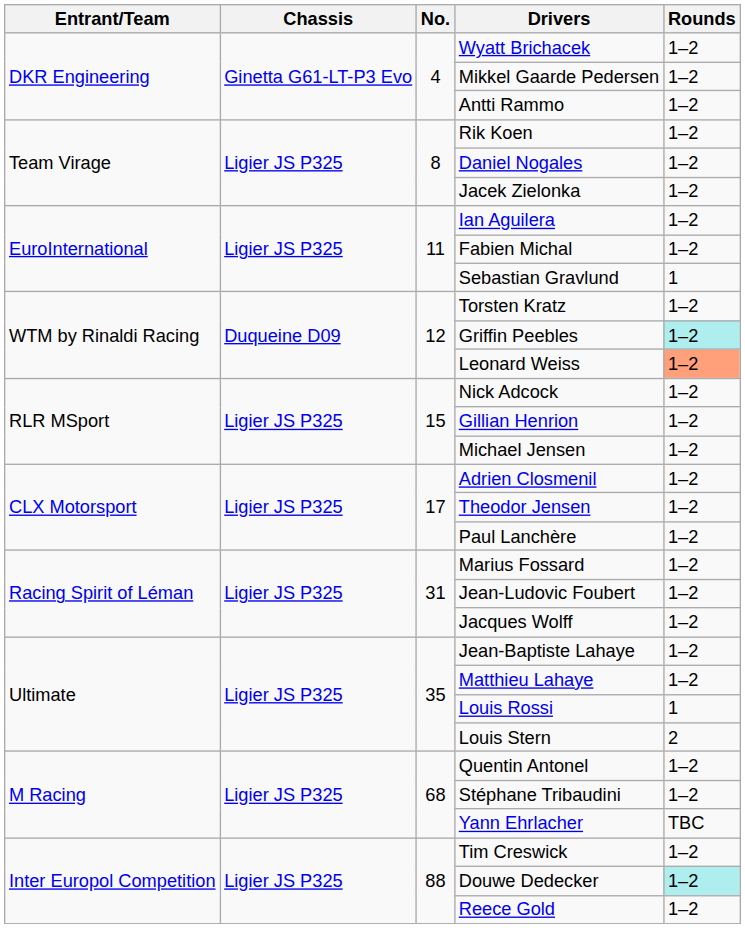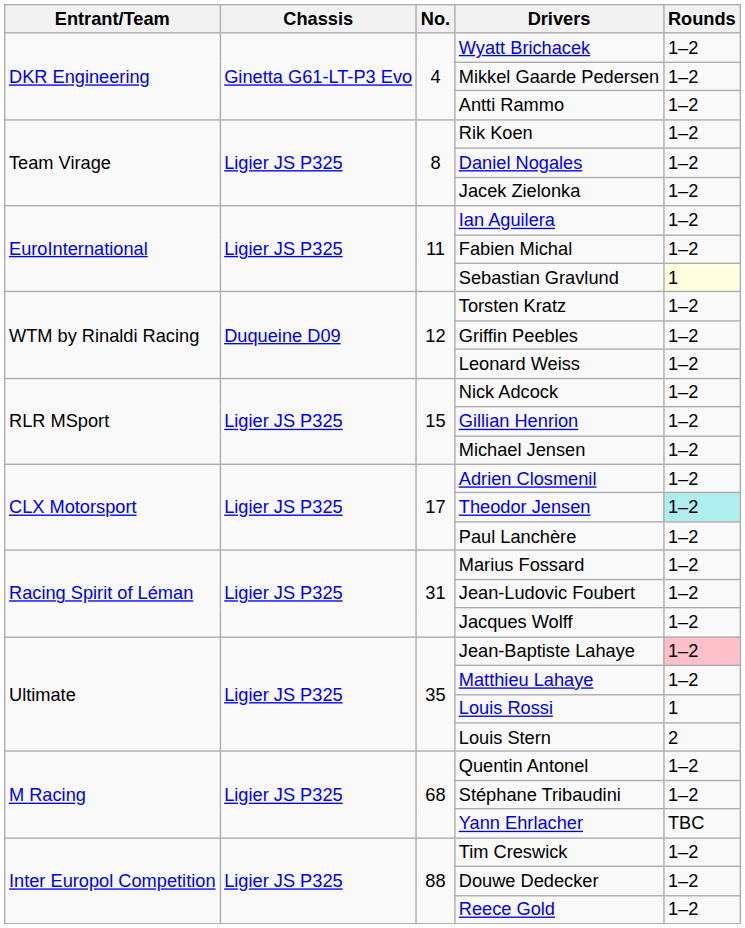(673, 277) no background -> (673, 277) lightyellow background
(683, 335) paleturquoise background -> (683, 335) no background
(683, 363) lightsalmon background -> (683, 363) no background
(683, 507) no background -> (683, 507) paleturquoise background
(683, 651) no background -> (683, 651) pink background
(683, 880) paleturquoise background -> (683, 880) no background
